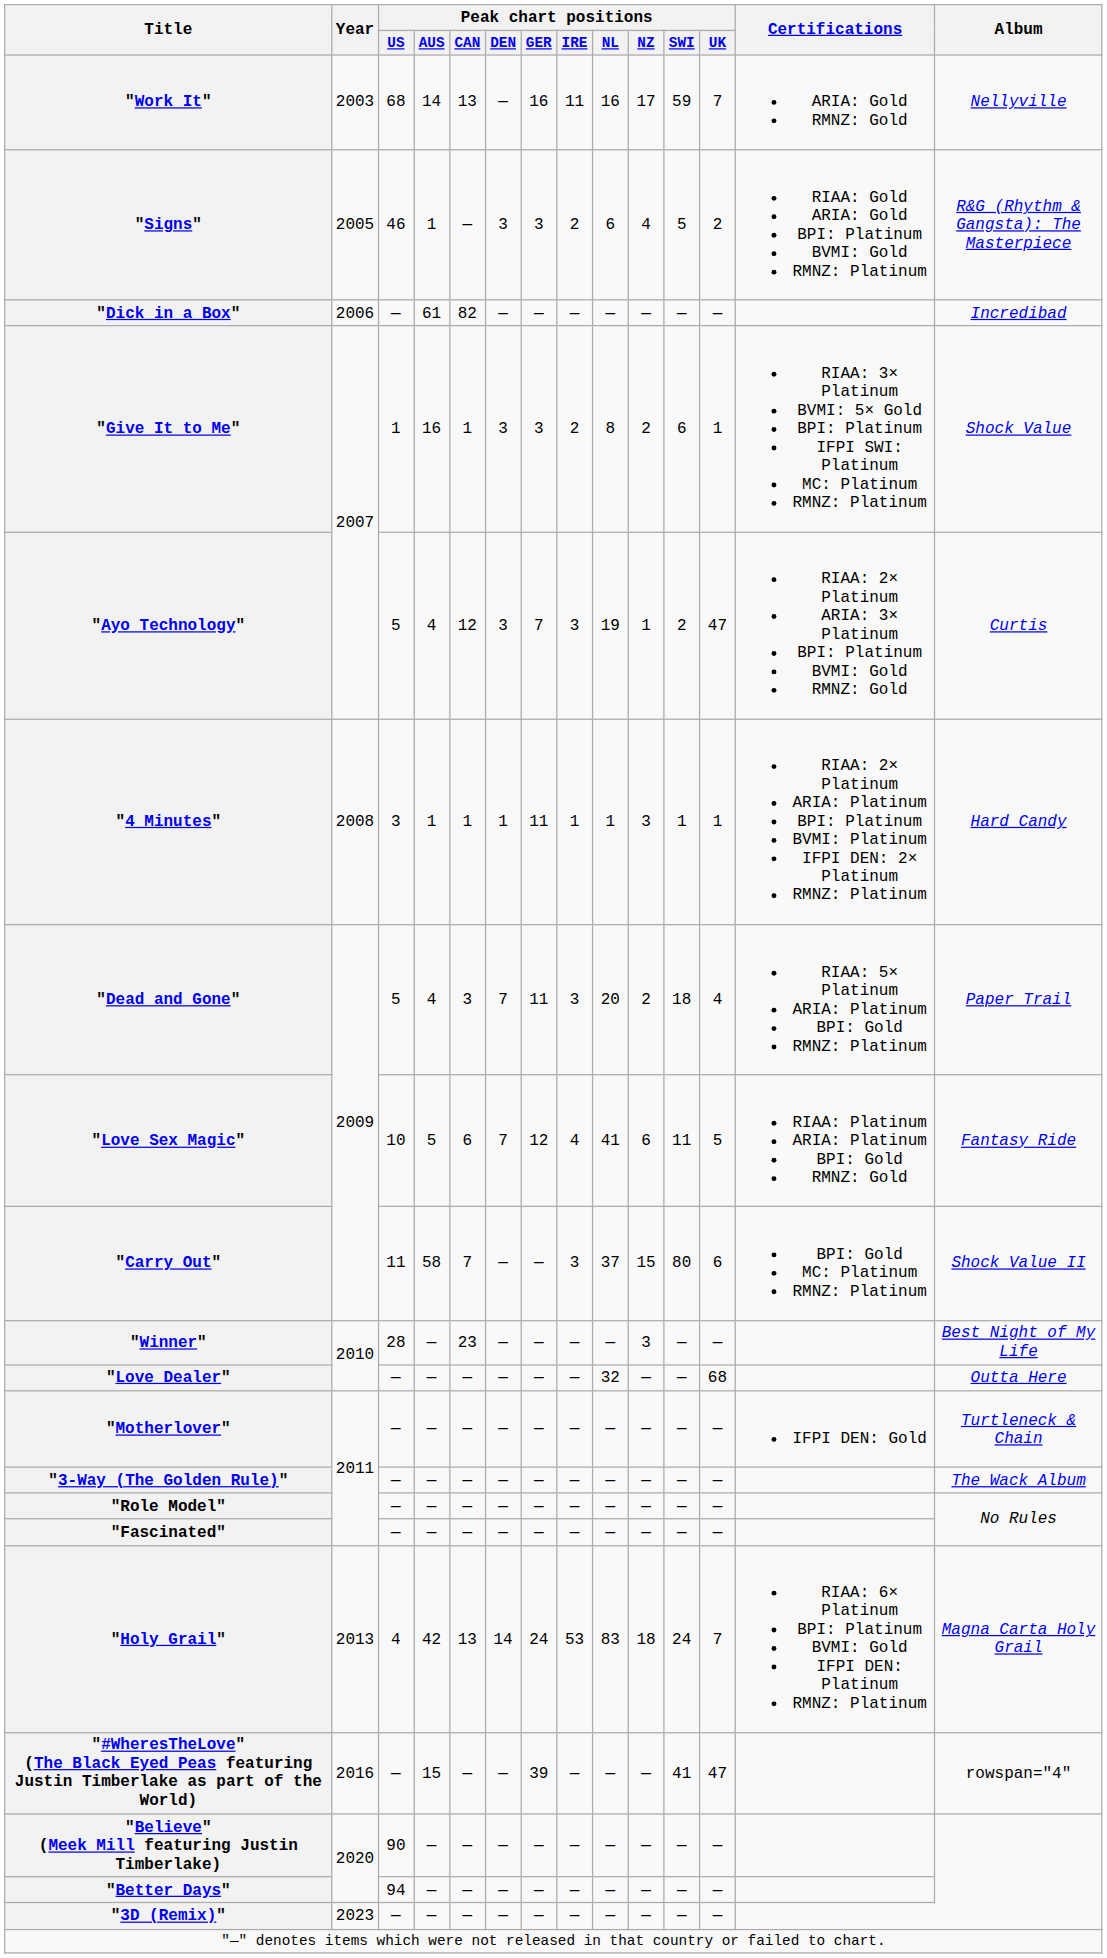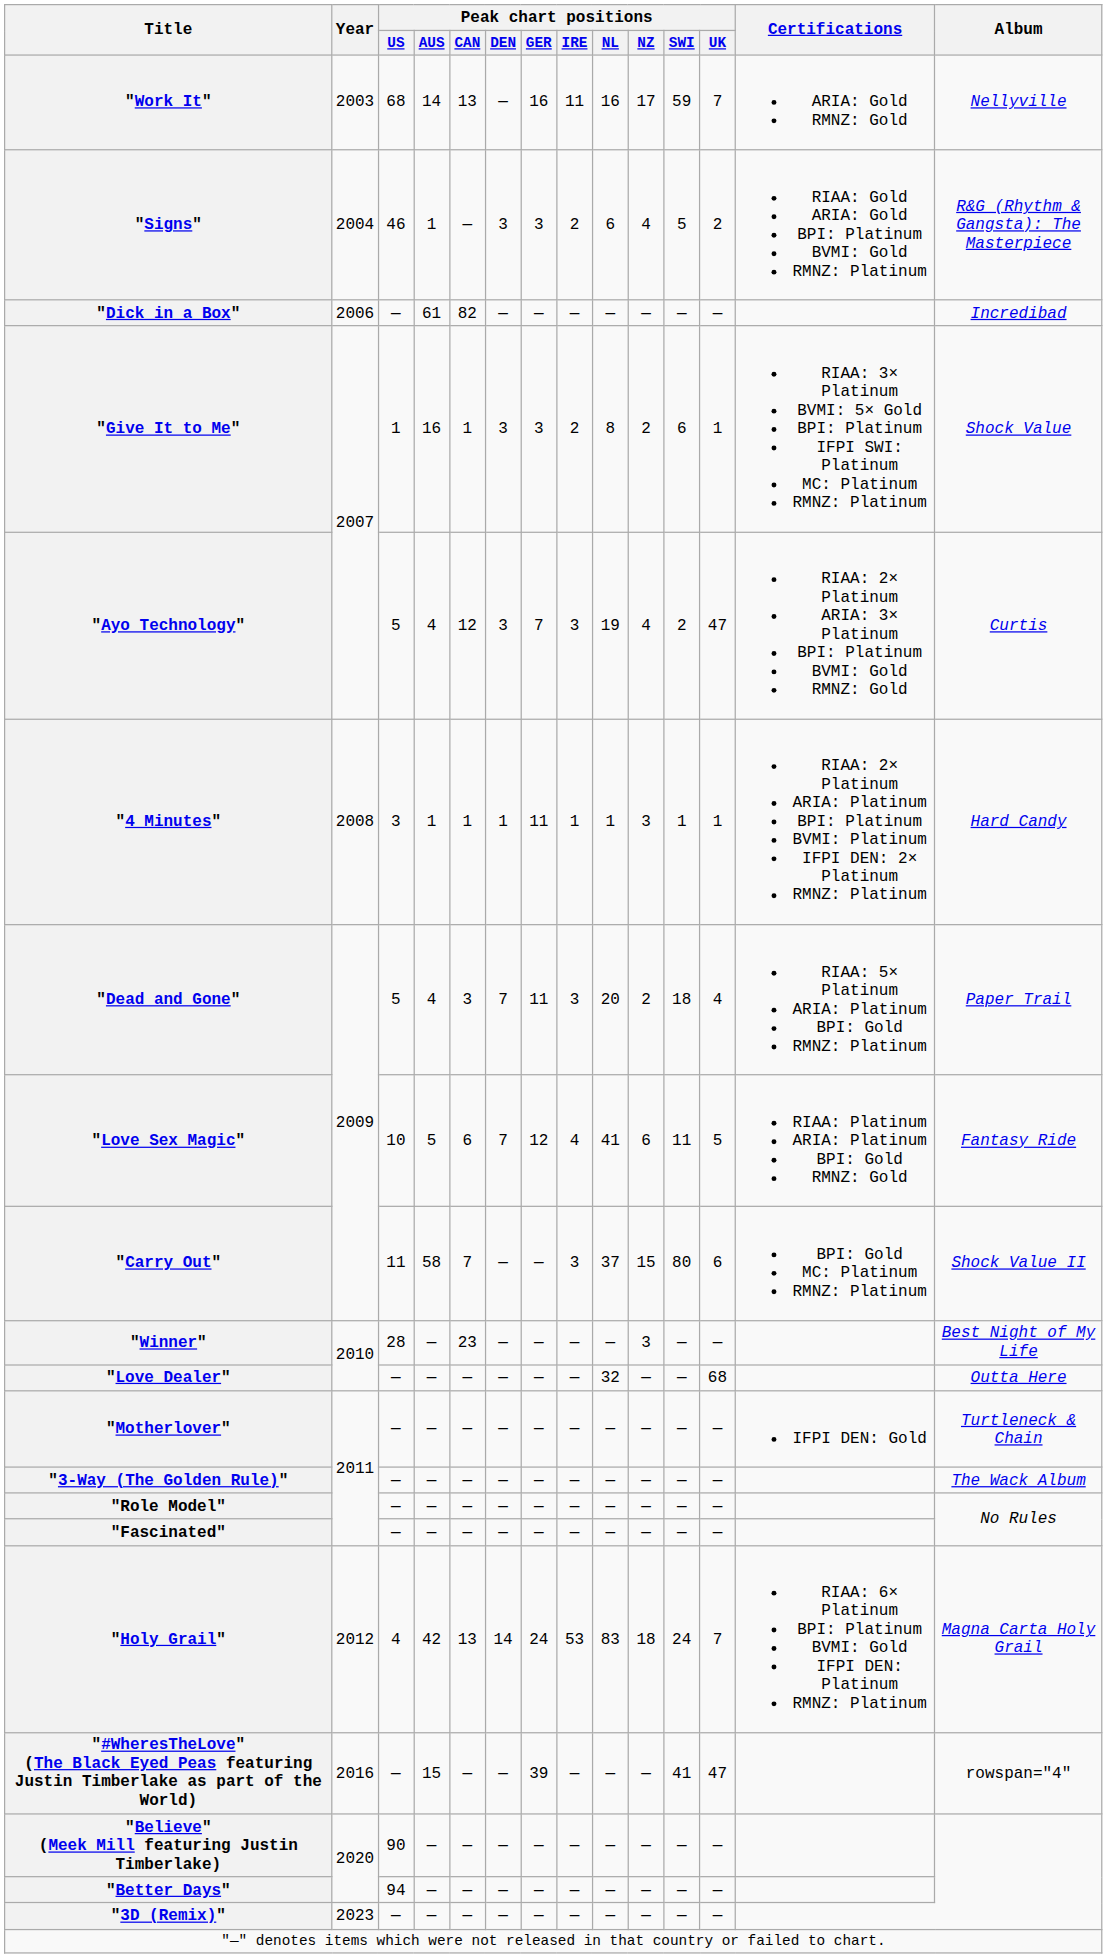(355, 225) 2005 -> (355, 225) 2004
(646, 625) 1 -> (646, 625) 4
(355, 1639) 2013 -> (355, 1639) 2012
